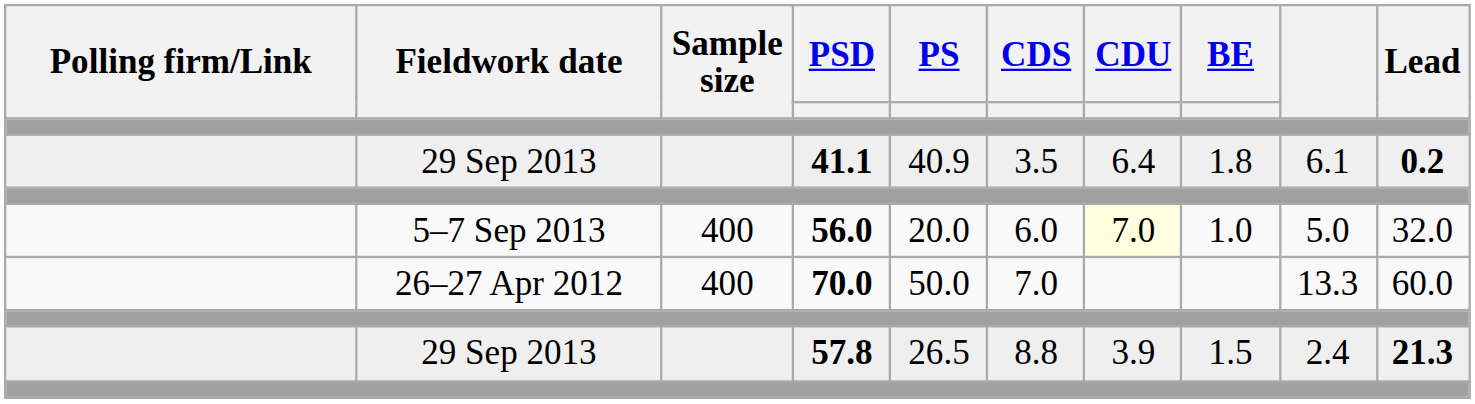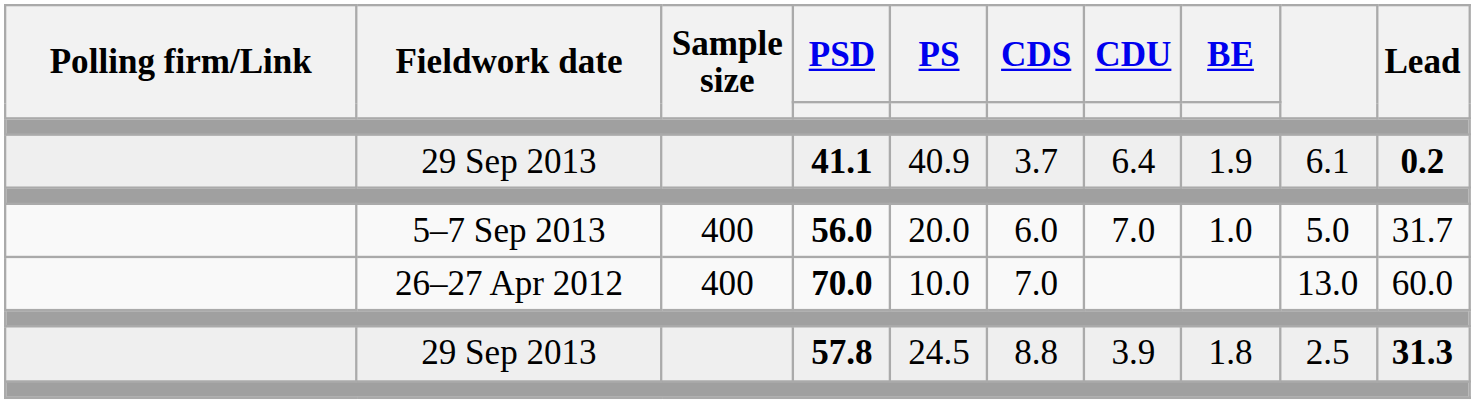(1036, 160) 3.5 -> (1036, 160) 3.7
(1231, 160) 1.8 -> (1231, 160) 1.9
(1133, 230) lightyellow background -> (1133, 230) no background
(1422, 230) 32.0 -> (1422, 230) 31.7
(939, 283) 50.0 -> (939, 283) 10.0
(1328, 283) 13.3 -> (1328, 283) 13.0
(939, 353) 26.5 -> (939, 353) 24.5
(1231, 353) 1.5 -> (1231, 353) 1.8
(1328, 353) 2.4 -> (1328, 353) 2.5
(1422, 353) 21.3 -> (1422, 353) 31.3
